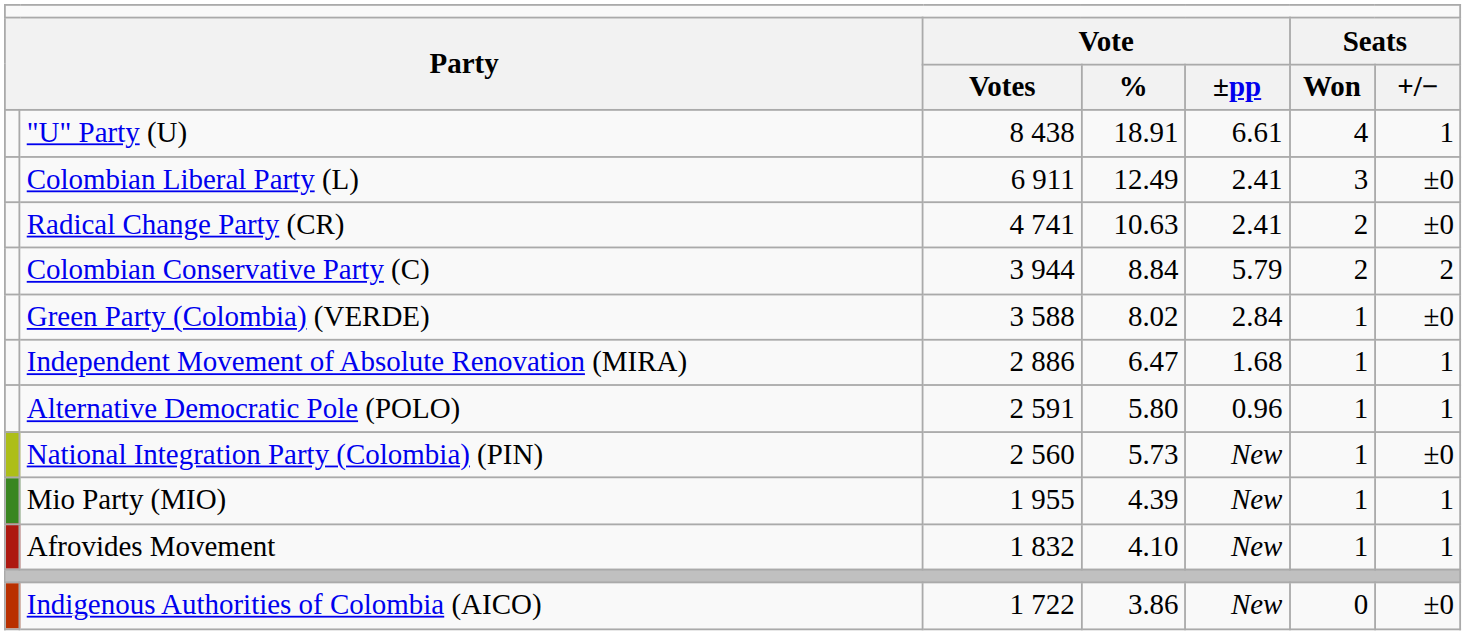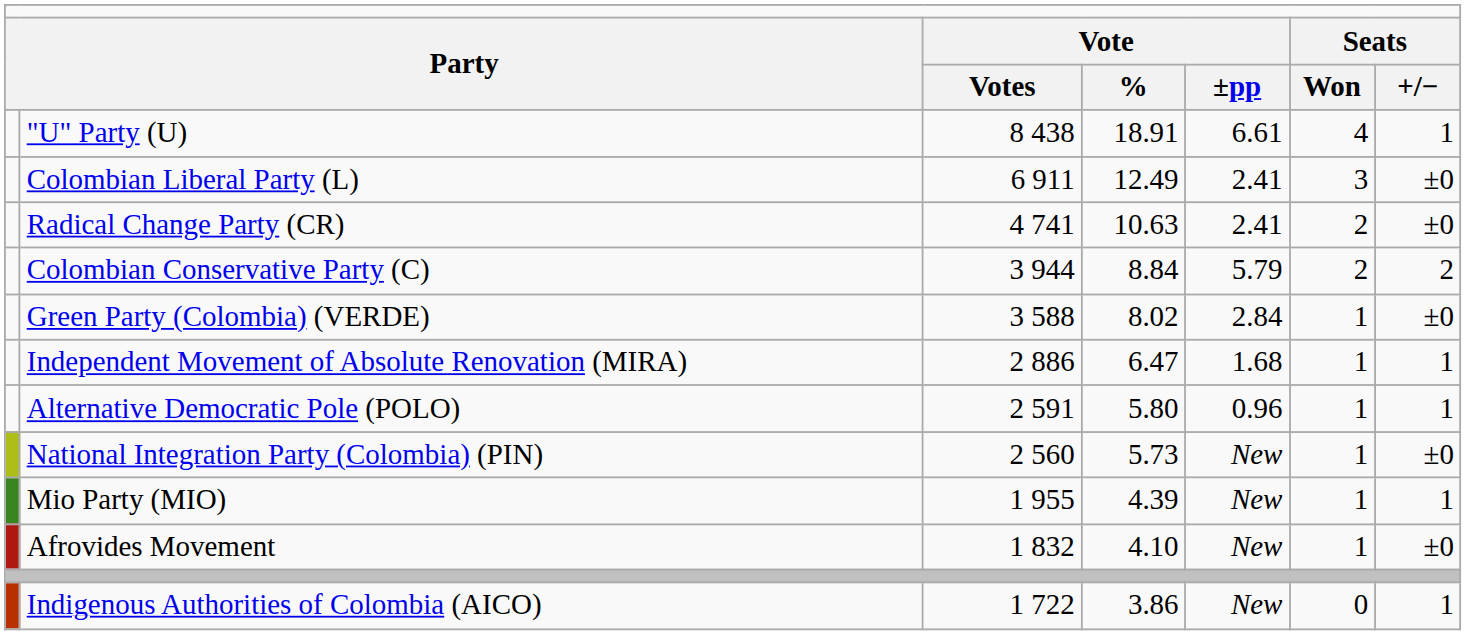(1447, 546) 1 -> (1439, 546) ±0
(1439, 605) ±0 -> (1447, 605) 1
